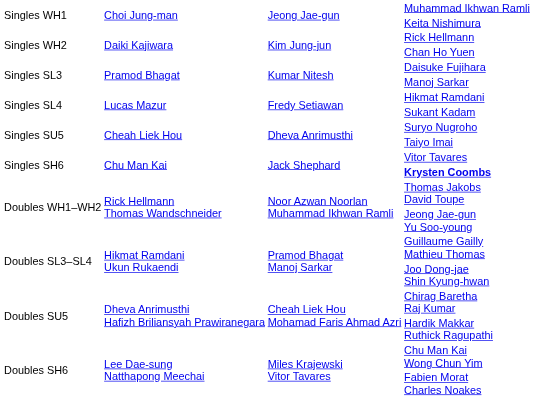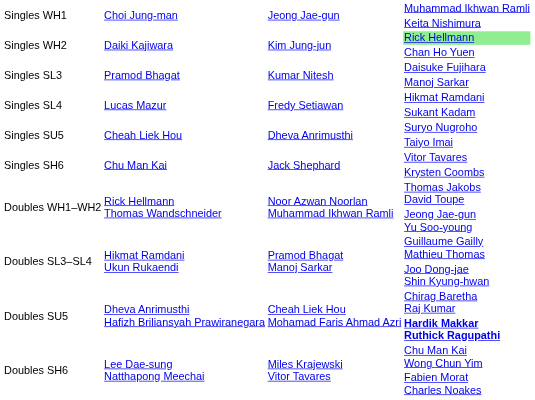(439, 38) no background -> (439, 38) lightgreen background
(448, 172) bold -> (444, 172) normal
(449, 329) normal -> (452, 329) bold
